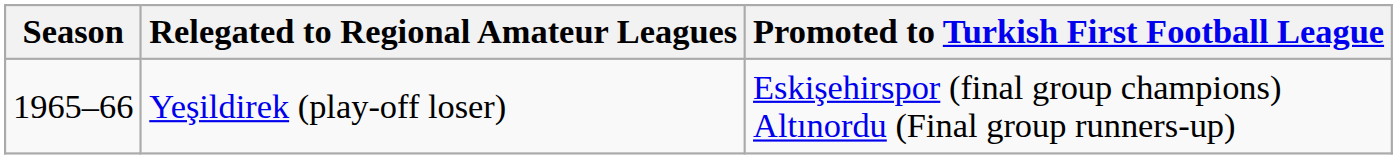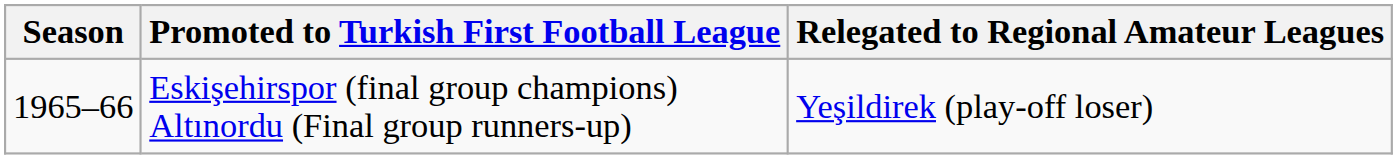columns swapped: (1069, 31) <-> (443, 31)
